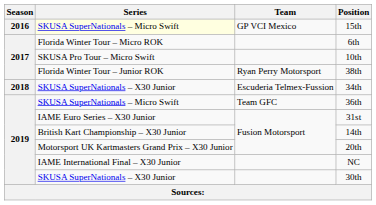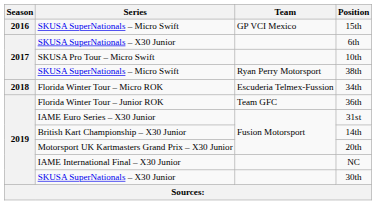(108, 26) lightyellow background -> (108, 26) no background
(100, 41) Florida Winter Tour – Micro ROK -> (106, 41) SKUSA SuperNationals – X30 Junior
(101, 71) Florida Winter Tour – Junior ROK -> (108, 71) SKUSA SuperNationals – Micro Swift
(106, 86) SKUSA SuperNationals – X30 Junior -> (100, 86) Florida Winter Tour – Micro ROK
(108, 101) SKUSA SuperNationals – Micro Swift -> (101, 101) Florida Winter Tour – Junior ROK
